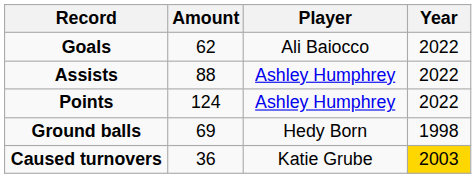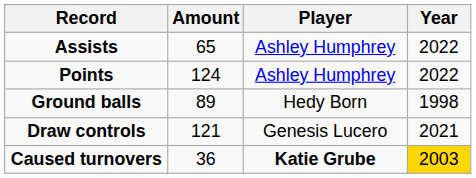- row: (86, 46)
(206, 74) 88 -> (206, 46) 65
(206, 131) 69 -> (206, 103) 89
+ row: (86, 131)
(325, 159) normal -> (325, 159) bold
